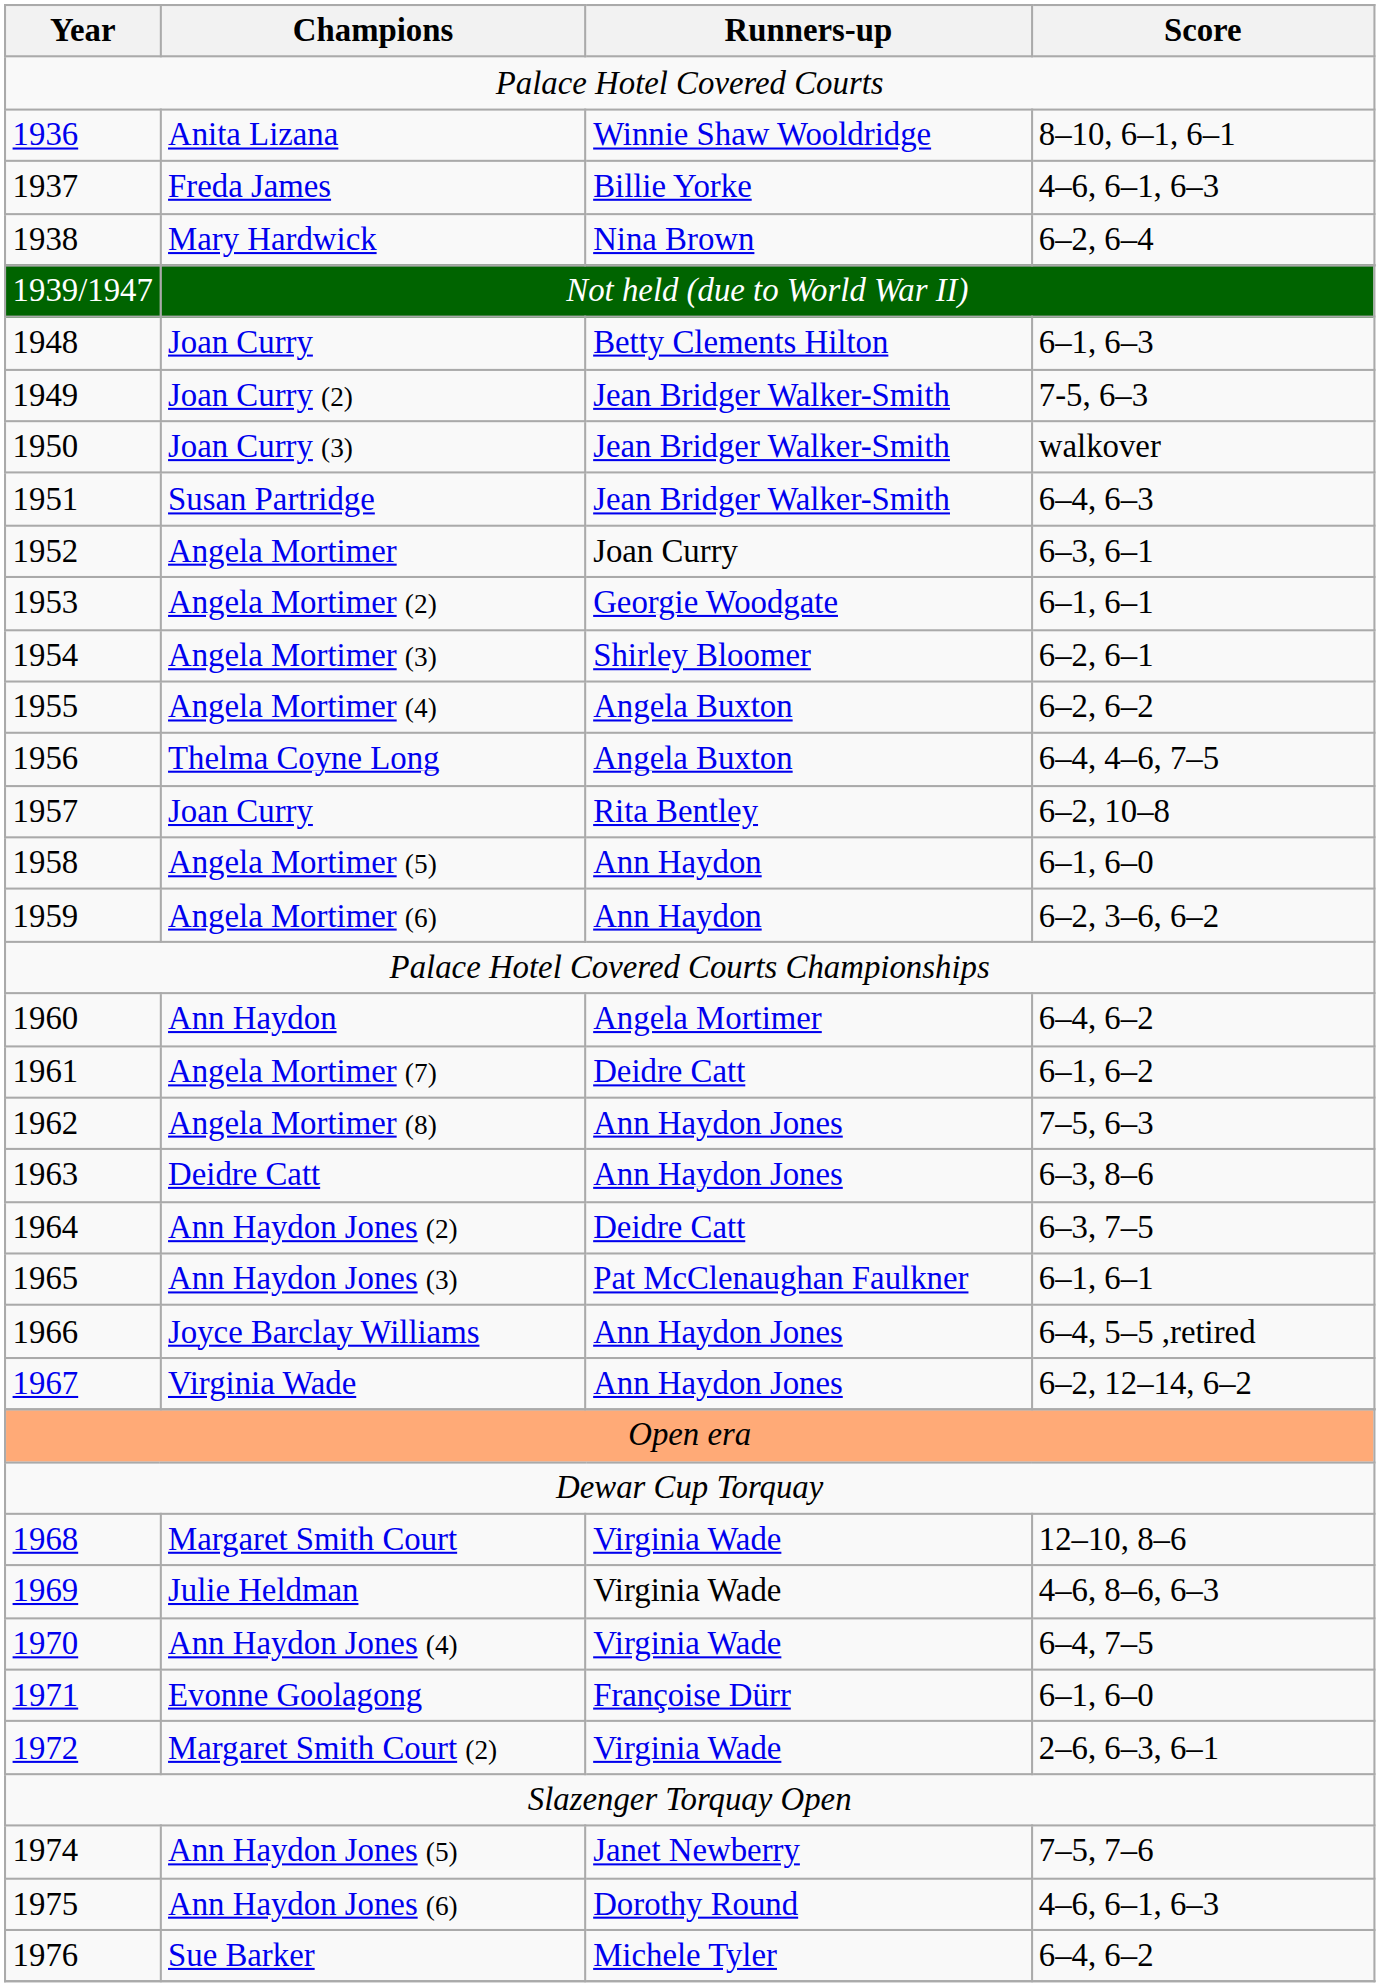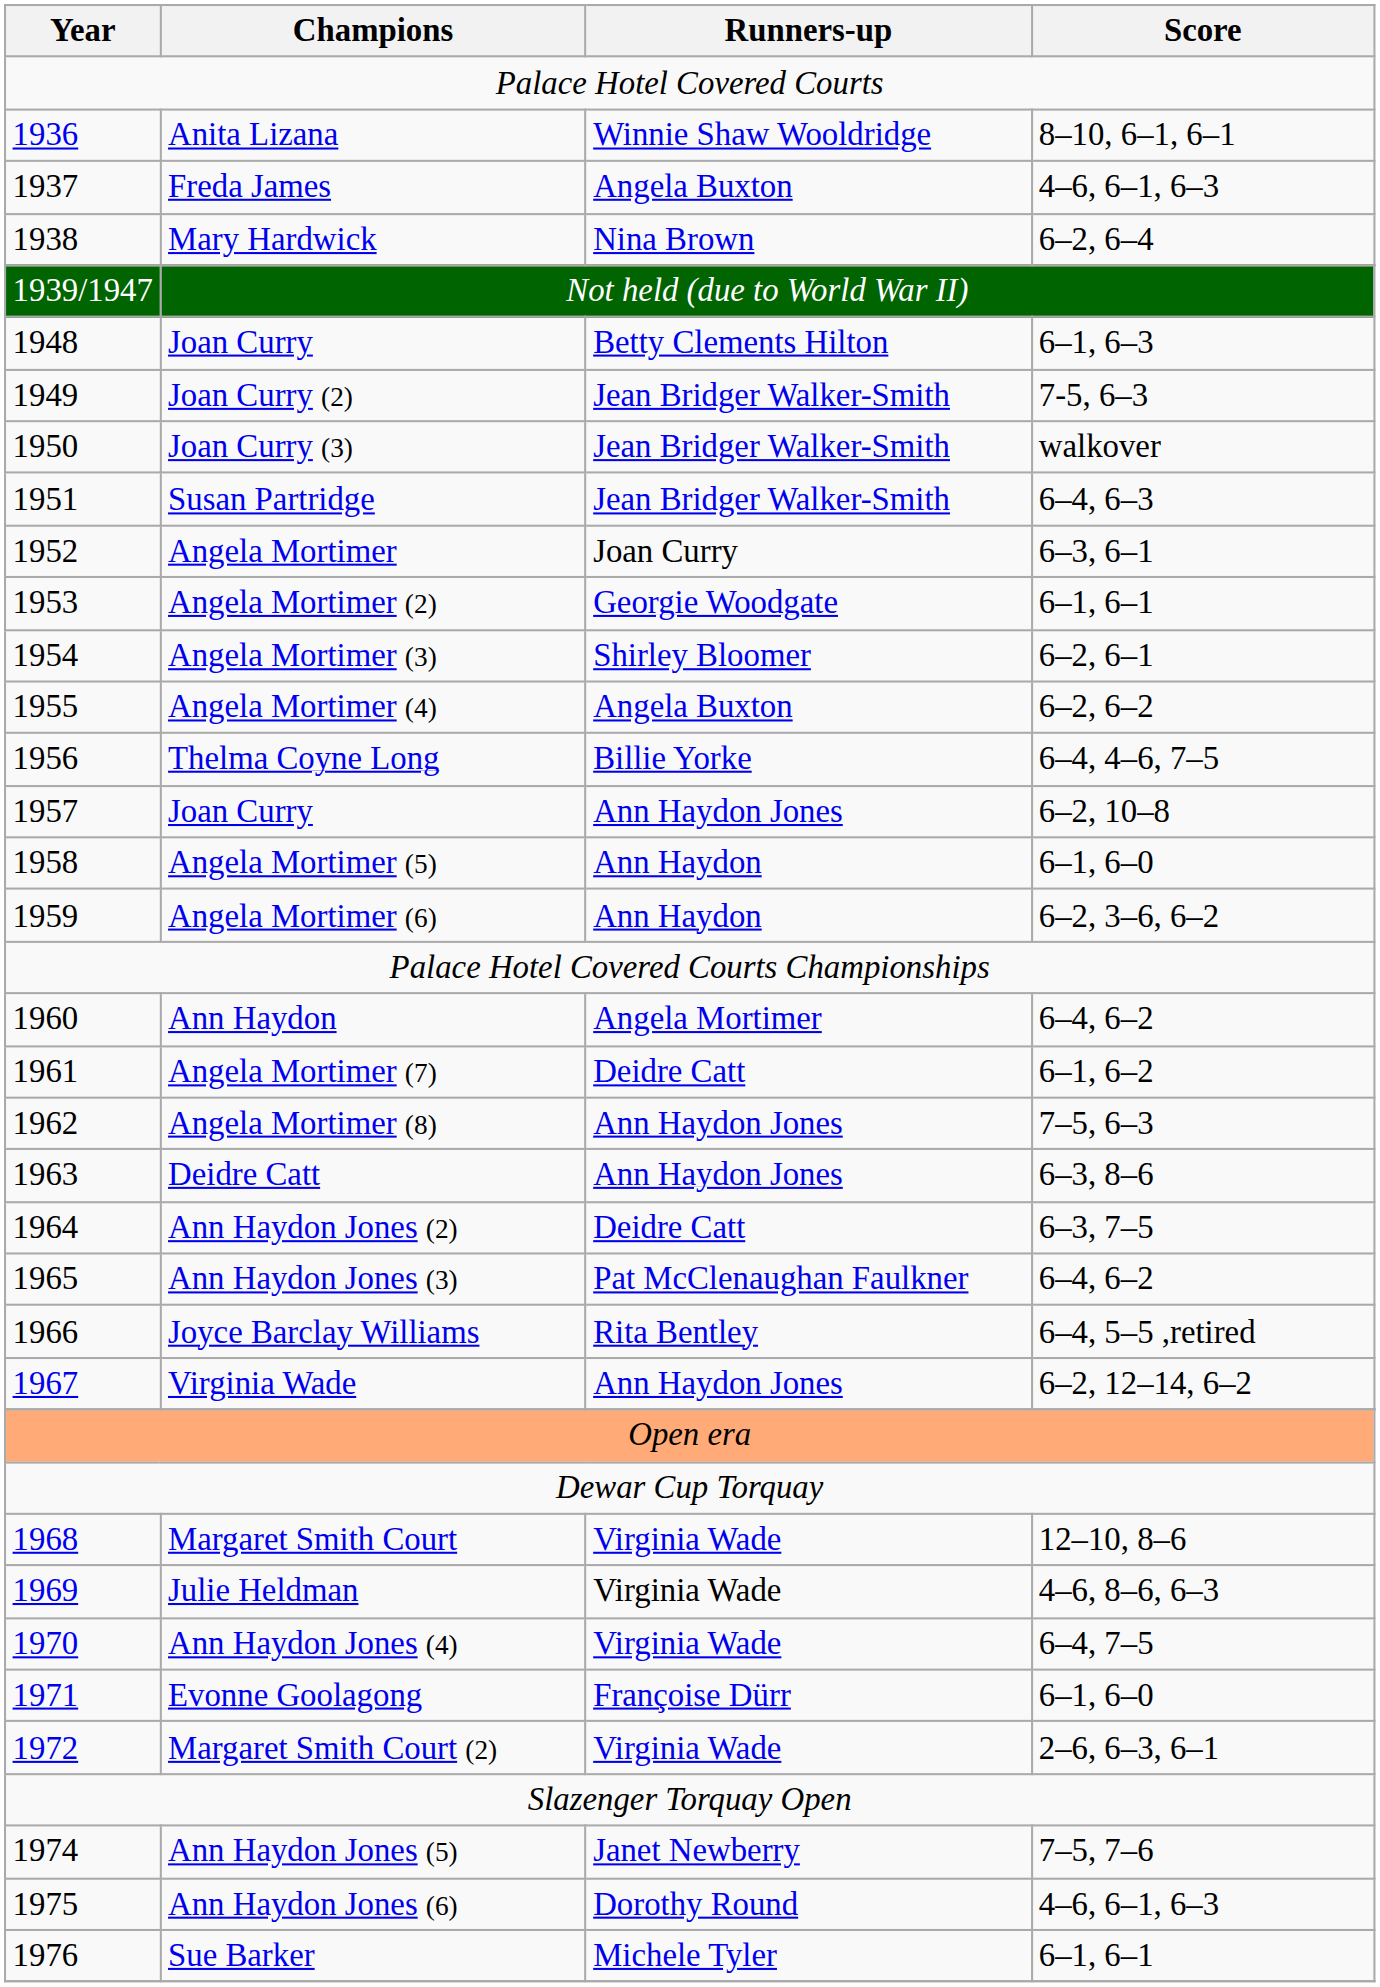(672, 186) Billie Yorke -> (693, 186) Angela Buxton
(693, 758) Angela Buxton -> (672, 758) Billie Yorke
(676, 810) Rita Bentley -> (718, 810) Ann Haydon Jones
(1096, 1278) 6–1, 6–1 -> (1096, 1278) 6–4, 6–2
(718, 1330) Ann Haydon Jones -> (676, 1330) Rita Bentley
(1096, 1955) 6–4, 6–2 -> (1096, 1955) 6–1, 6–1
